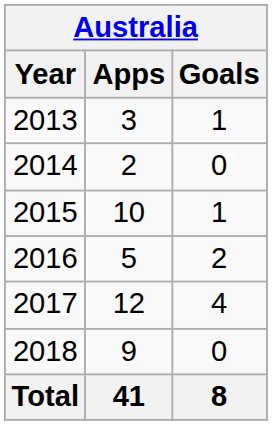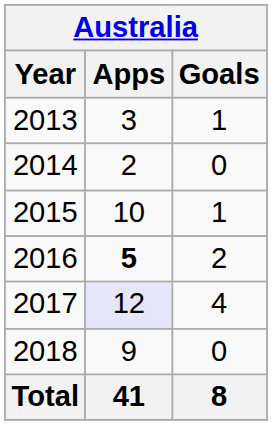(129, 258) normal -> (129, 258) bold
(129, 304) no background -> (129, 304) lavender background
